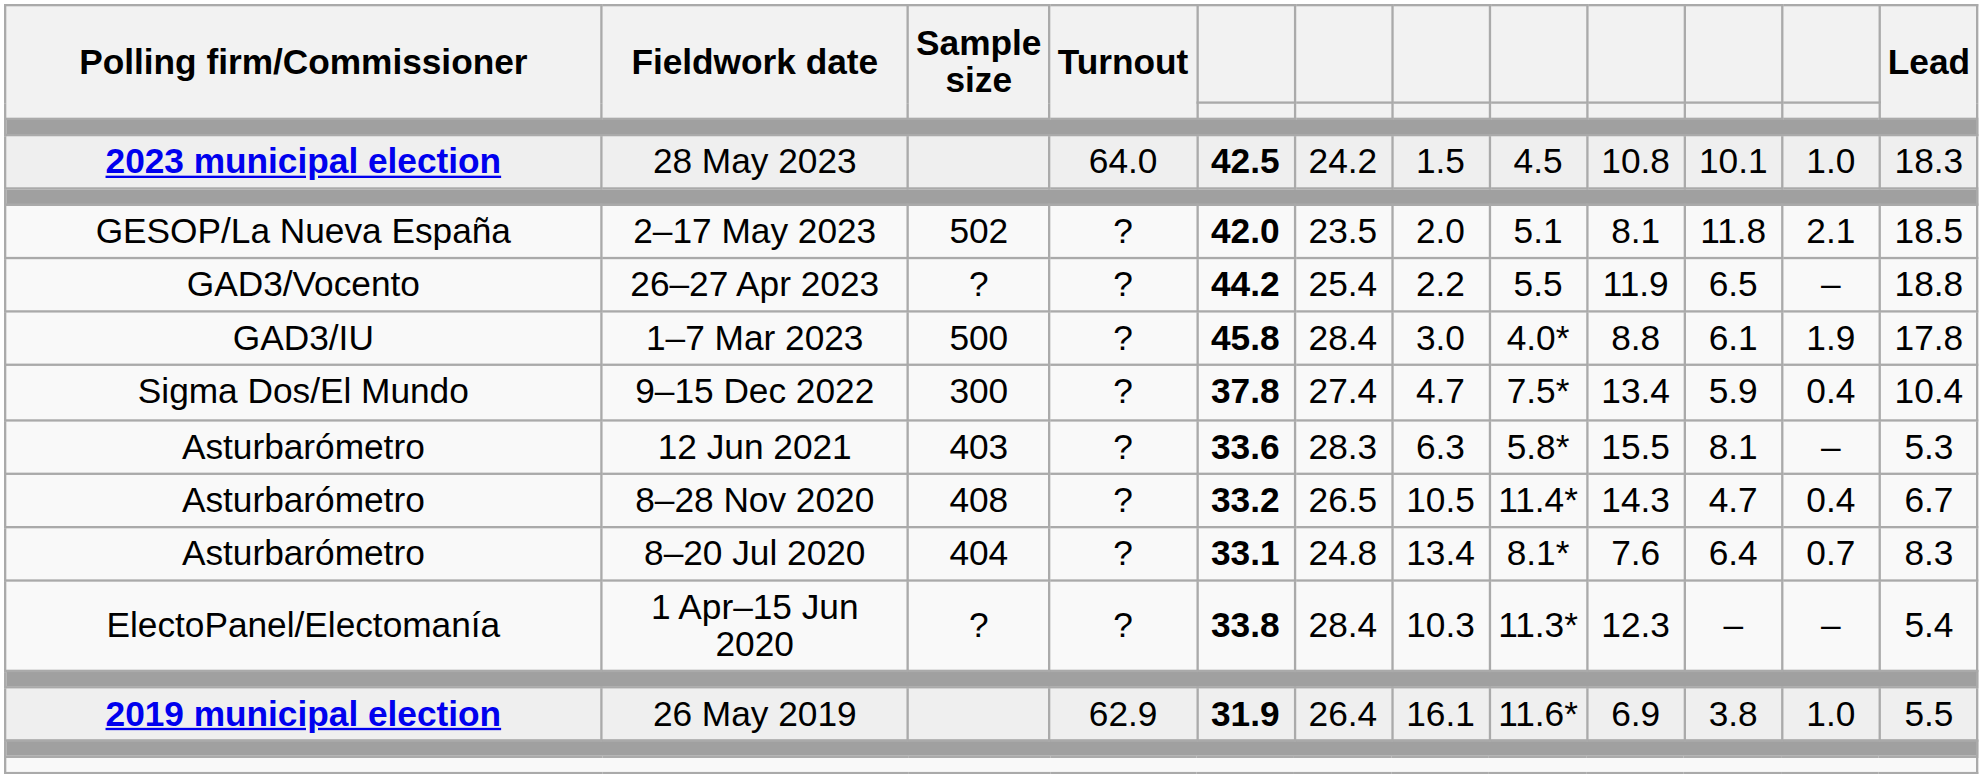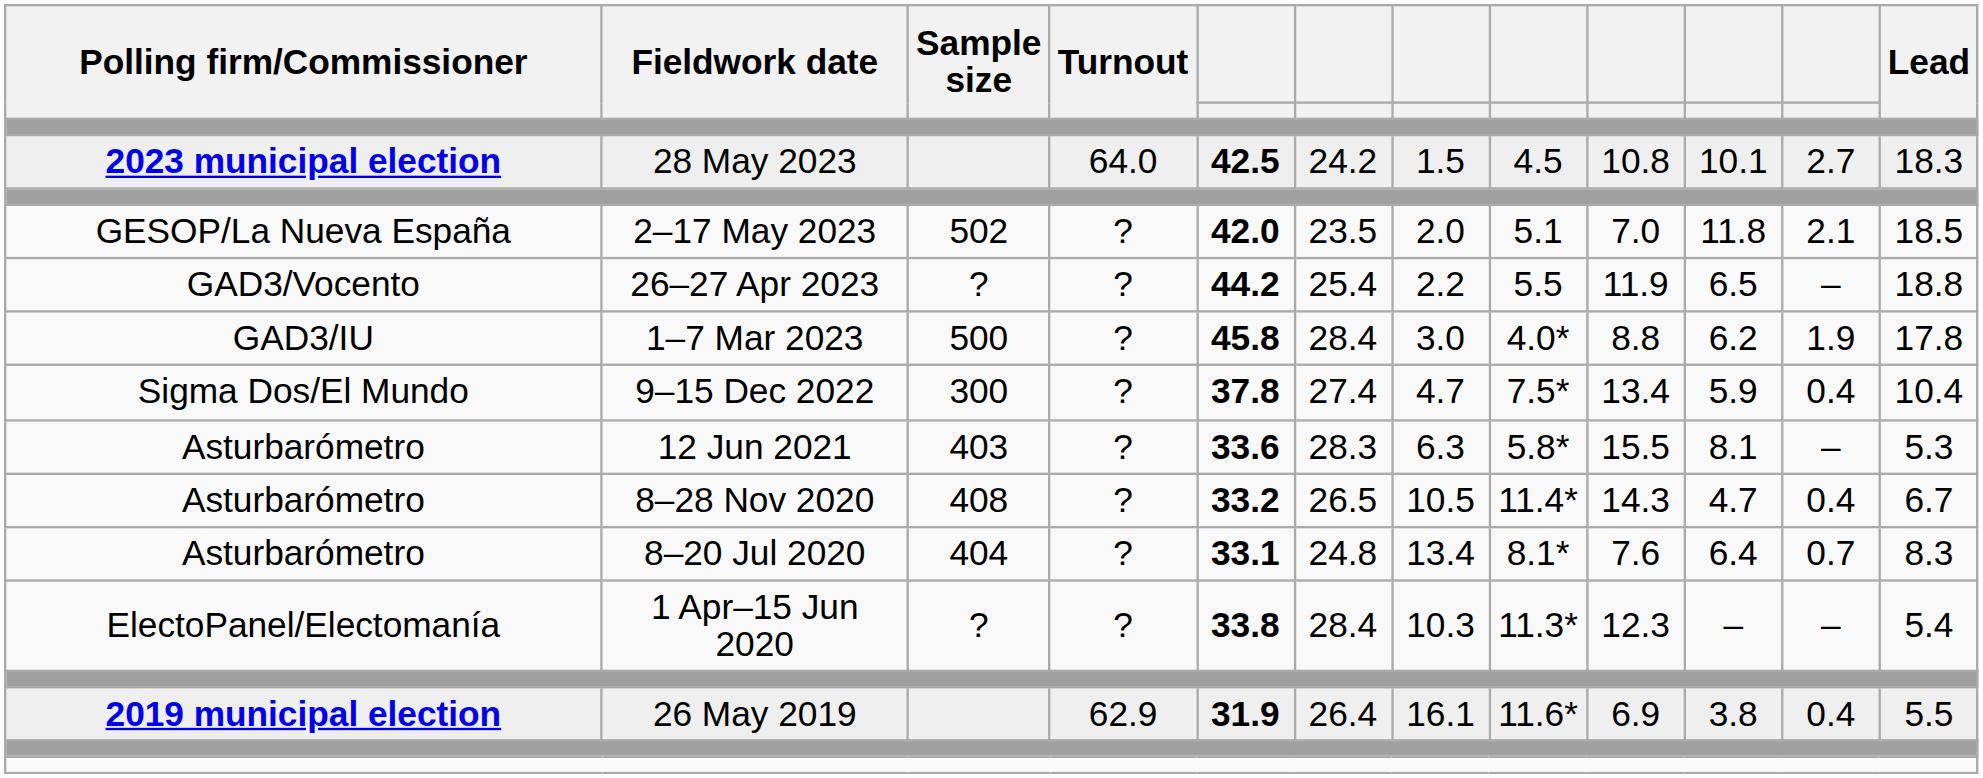(1831, 161) 1.0 -> (1831, 161) 2.7
(1636, 231) 8.1 -> (1636, 231) 7.0
(1733, 338) 6.1 -> (1733, 338) 6.2
(1831, 713) 1.0 -> (1831, 713) 0.4
